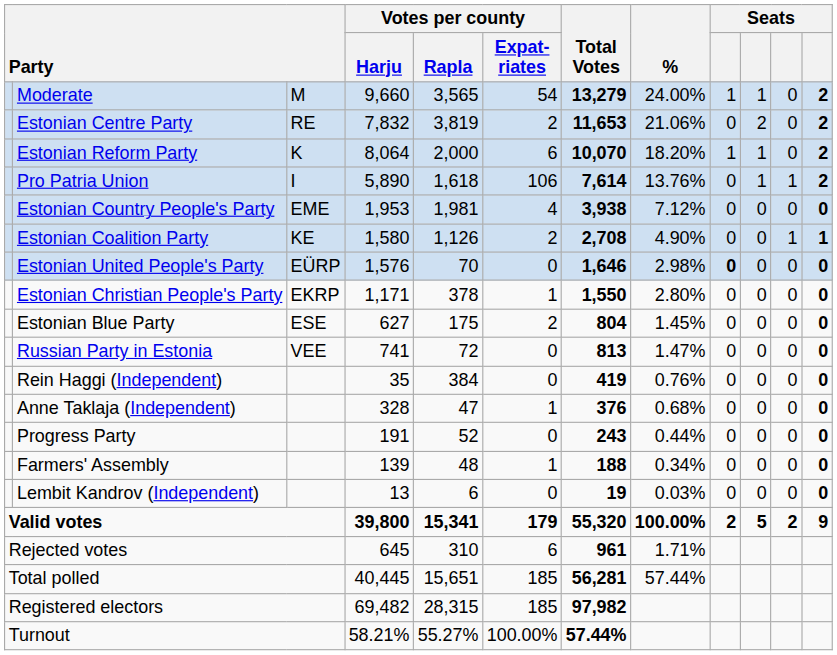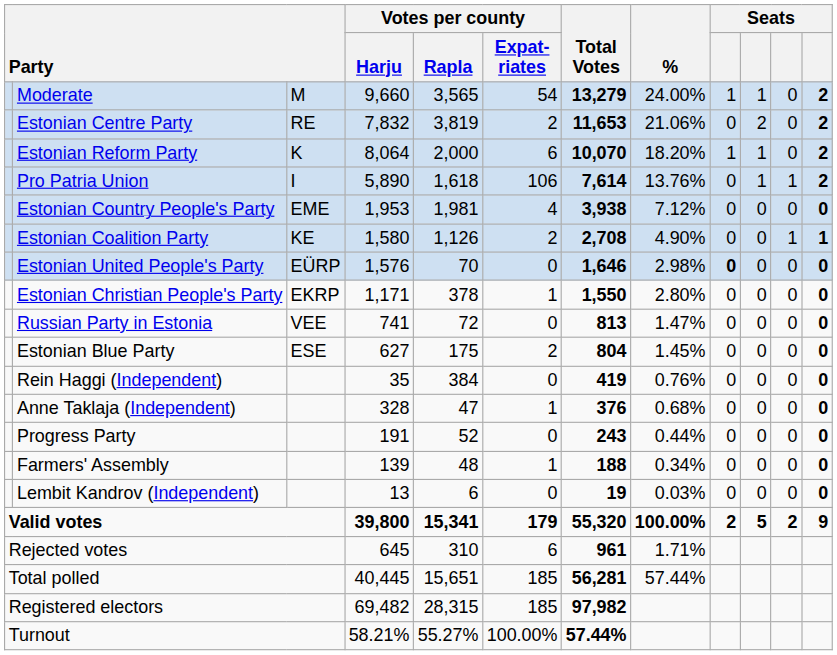rows swapped: (115, 351) <-> (96, 323)
